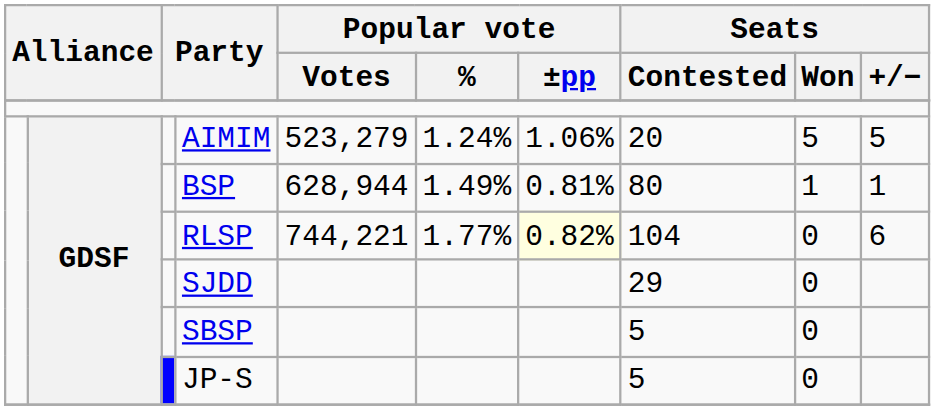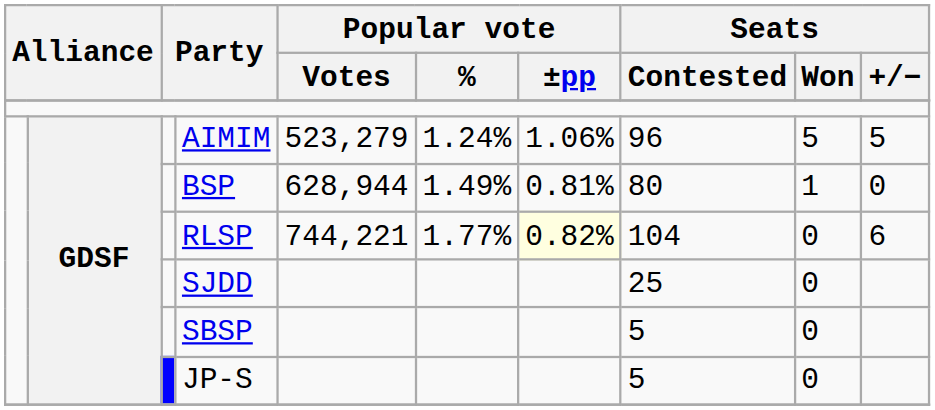(646, 139) 20 -> (646, 139) 96
(877, 188) 1 -> (877, 188) 0
(646, 284) 29 -> (646, 284) 25
